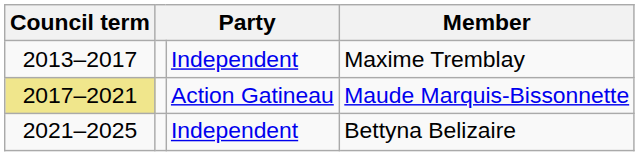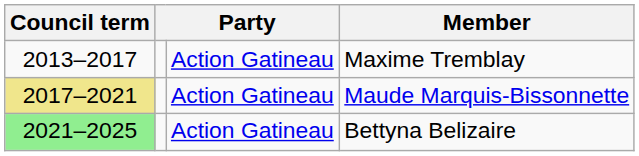(235, 58) Independent -> (252, 58) Action Gatineau
(80, 131) no background -> (80, 131) lightgreen background
(235, 131) Independent -> (252, 131) Action Gatineau
